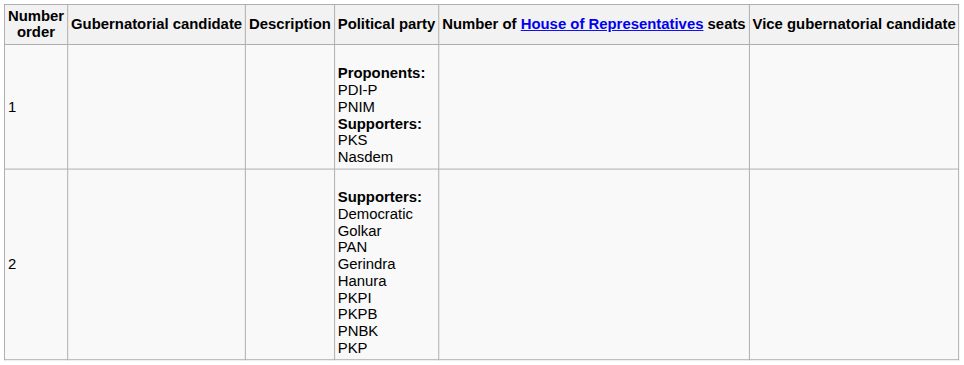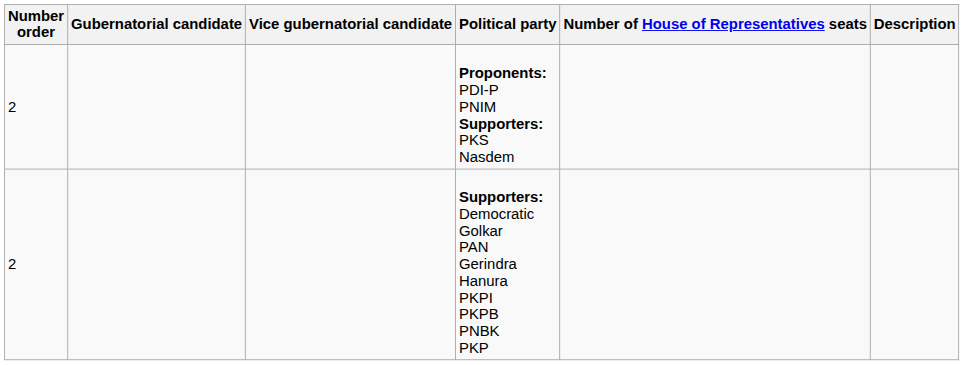columns swapped: (854, 24) <-> (290, 24)
(12, 106) 1 -> (12, 106) 2
